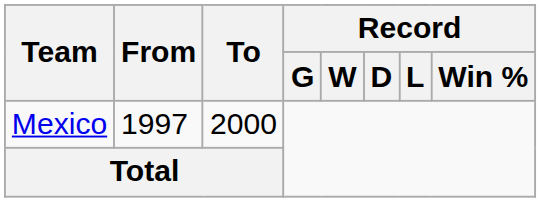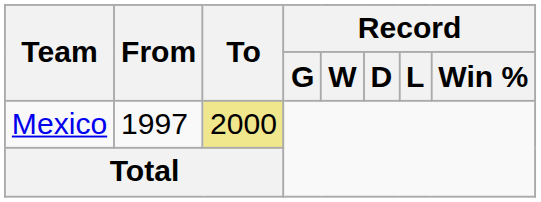(244, 123) no background -> (244, 123) khaki background
